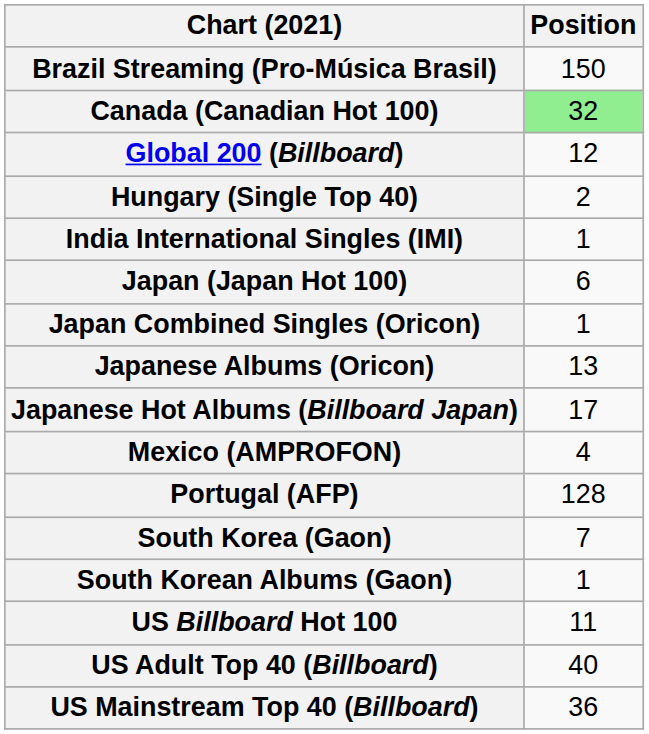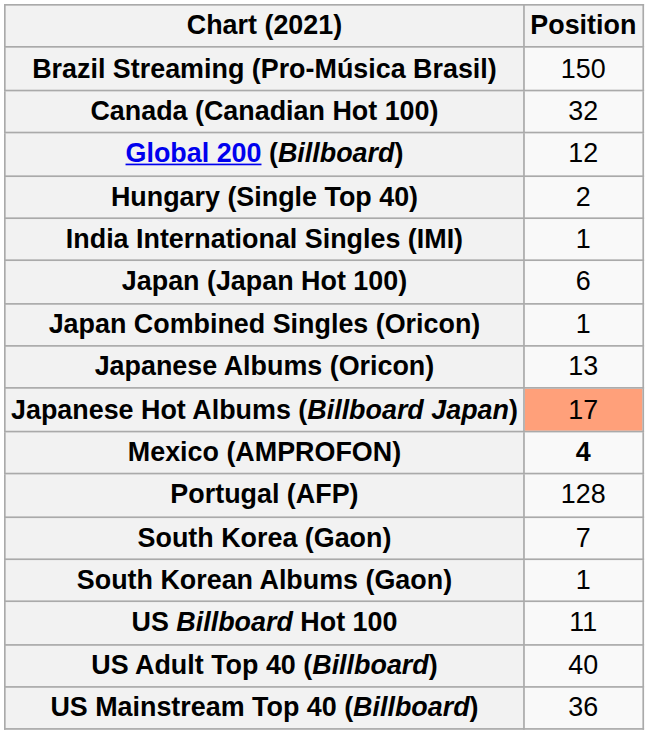(583, 111) lightgreen background -> (583, 111) no background
(583, 409) no background -> (583, 409) lightsalmon background
(583, 452) normal -> (583, 452) bold
